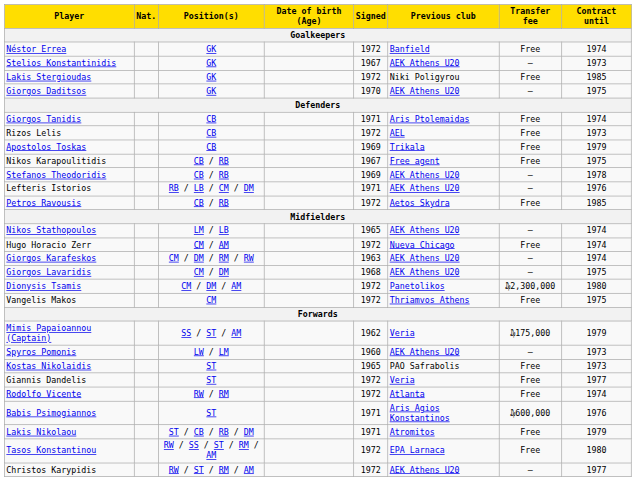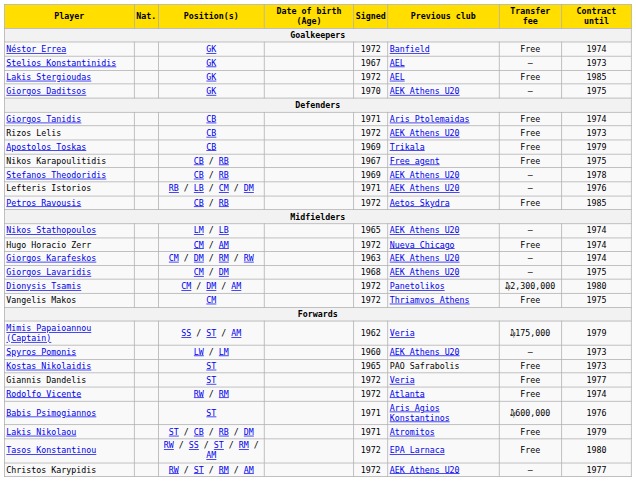(425, 63) AEK Athens U20 -> (397, 63) AEL
(425, 77) Niki Poligyrou -> (397, 77) AEL
(397, 133) AEL -> (425, 133) AEK Athens U20
